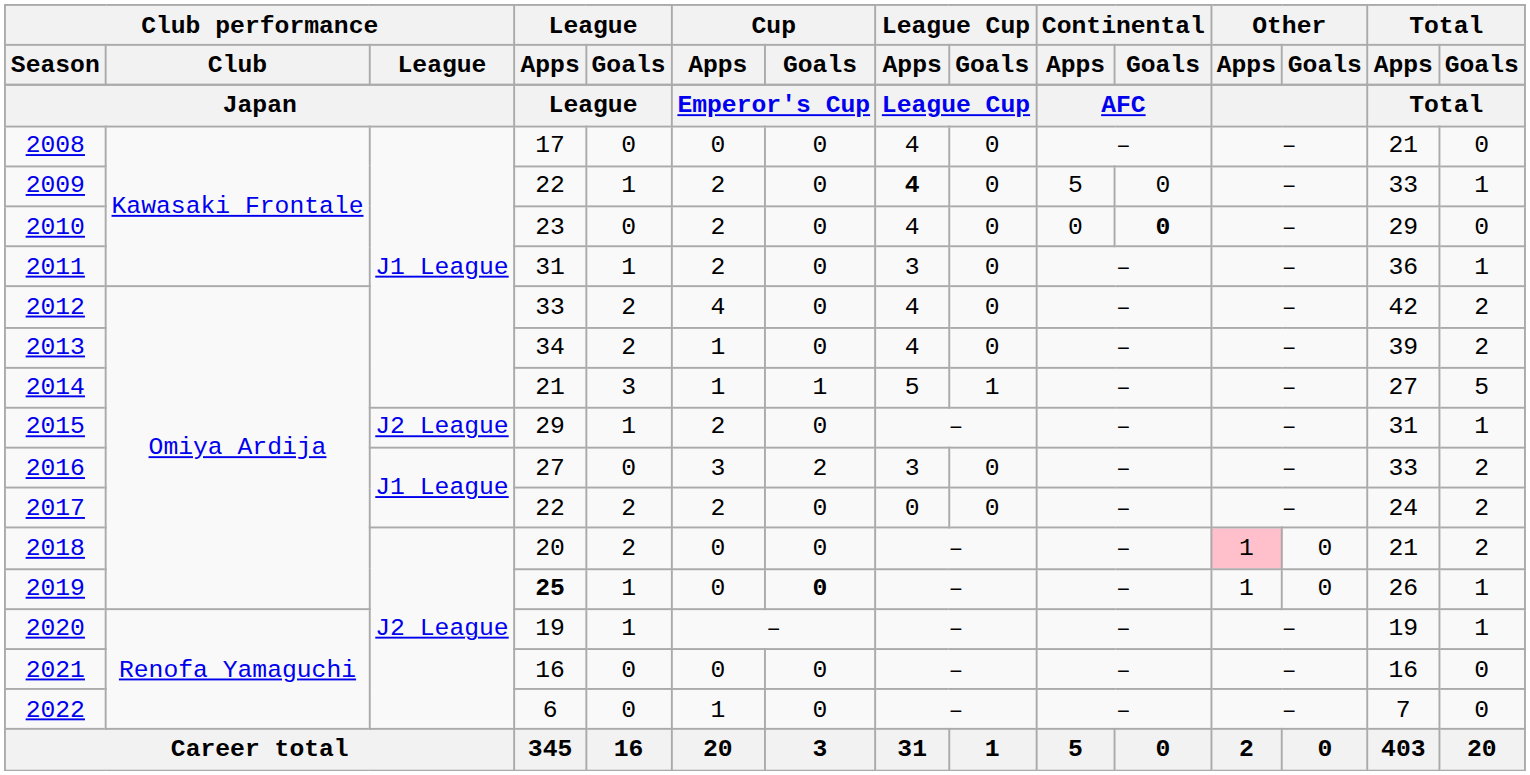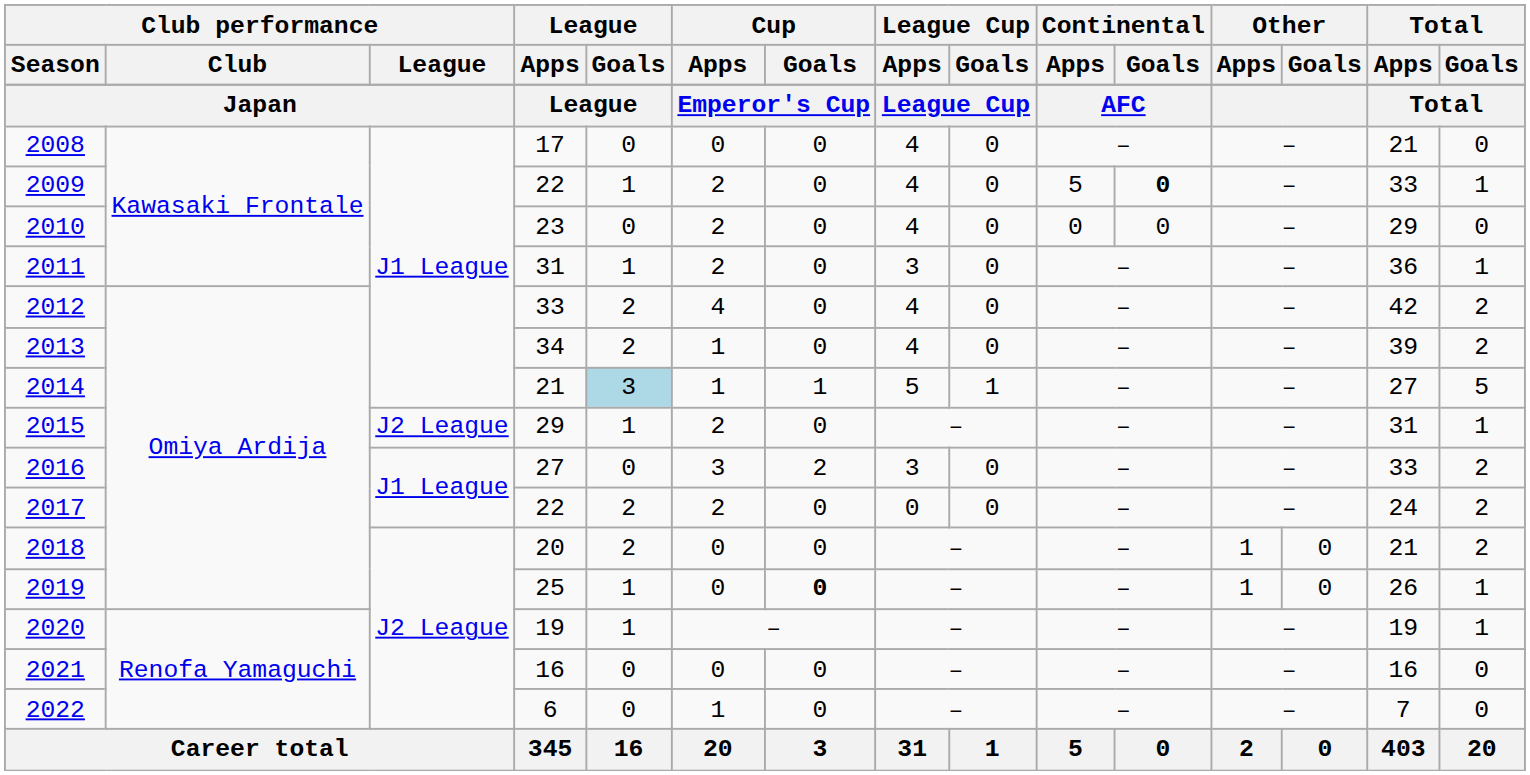(912, 186) bold -> (912, 186) normal
(1163, 186) normal -> (1163, 186) bold
(1163, 226) bold -> (1163, 226) normal
(629, 387) no background -> (629, 387) lightblue background
(1246, 548) pink background -> (1246, 548) no background
(550, 589) bold -> (550, 589) normal
